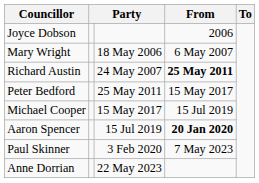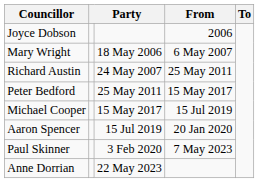(200, 71) bold -> (200, 71) normal
(202, 129) bold -> (203, 129) normal
